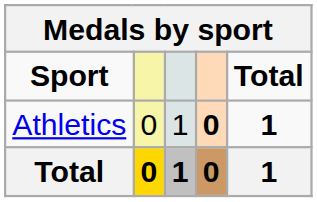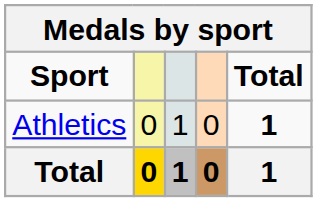(211, 124) bold -> (211, 124) normal
